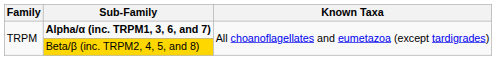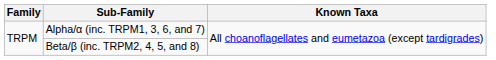(128, 30) bold -> (125, 30) normal
(123, 47) gold background -> (123, 47) no background
